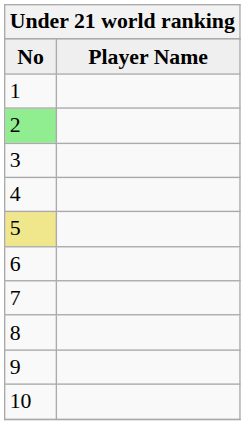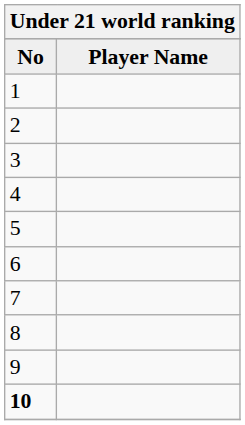(15, 125) lightgreen background -> (15, 125) no background
(15, 228) khaki background -> (15, 228) no background
(21, 401) normal -> (21, 401) bold
